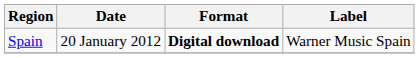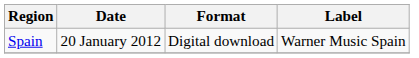(224, 40) bold -> (221, 40) normal
